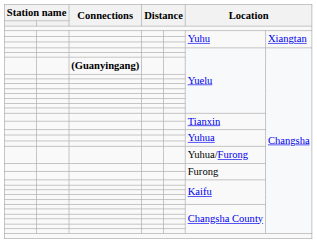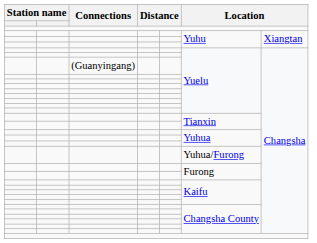(105, 65) bold -> (103, 65) normal
